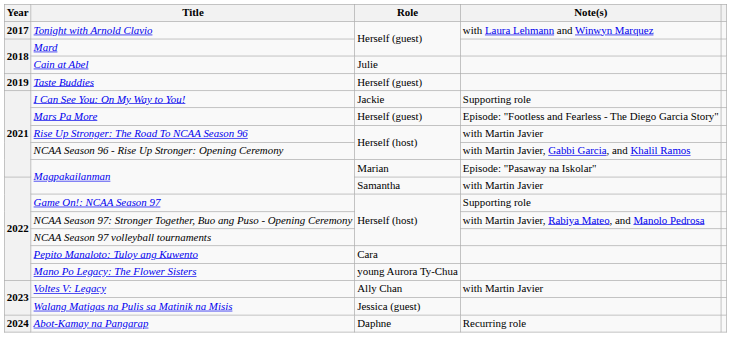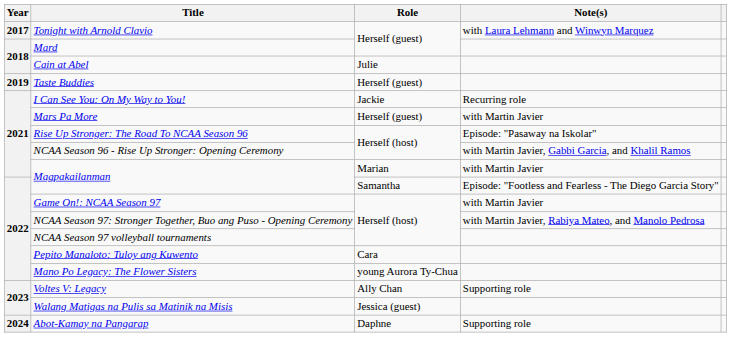(497, 99) Supporting role -> (494, 99) Recurring role
(591, 116) Episode: "Footless and Fearless - The Diego Garcia Story" -> (503, 116) with Martin Javier
(503, 133) with Martin Javier -> (530, 133) Episode: "Pasaway na Iskolar"
(530, 168) Episode: "Pasaway na Iskolar" -> (503, 168) with Martin Javier
(503, 185) with Martin Javier -> (591, 185) Episode: "Footless and Fearless - The Diego Garcia Story"
(497, 202) Supporting role -> (503, 202) with Martin Javier
(503, 289) with Martin Javier -> (497, 289) Supporting role
(494, 323) Recurring role -> (497, 323) Supporting role
